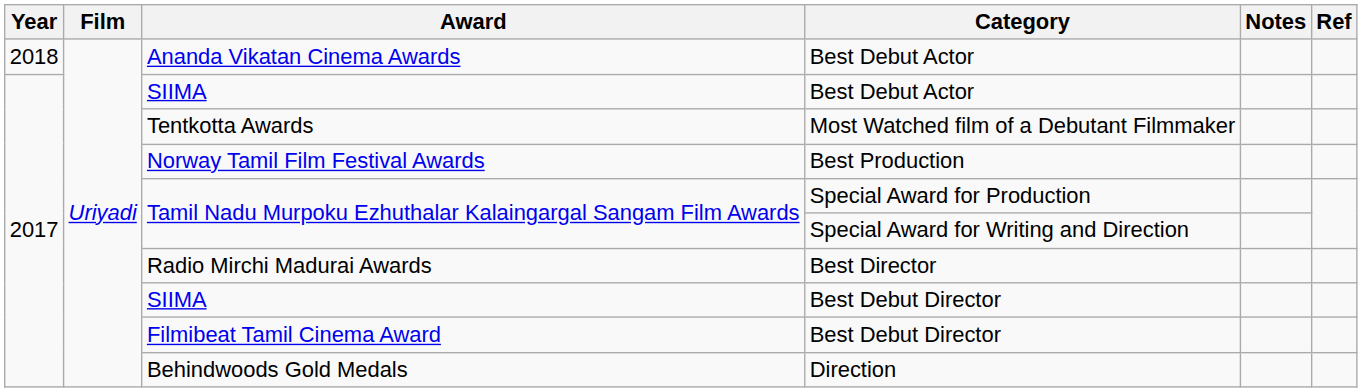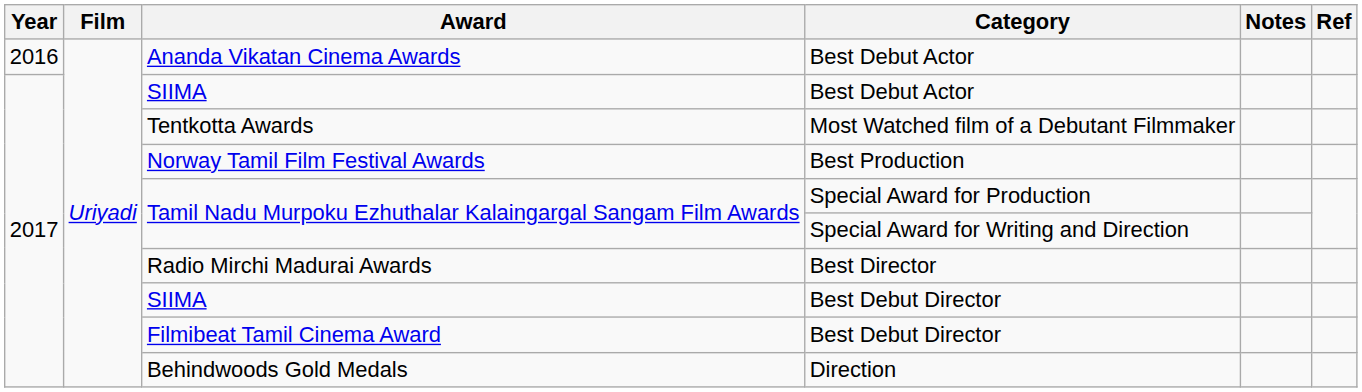(34, 56) 2018 -> (34, 56) 2016
